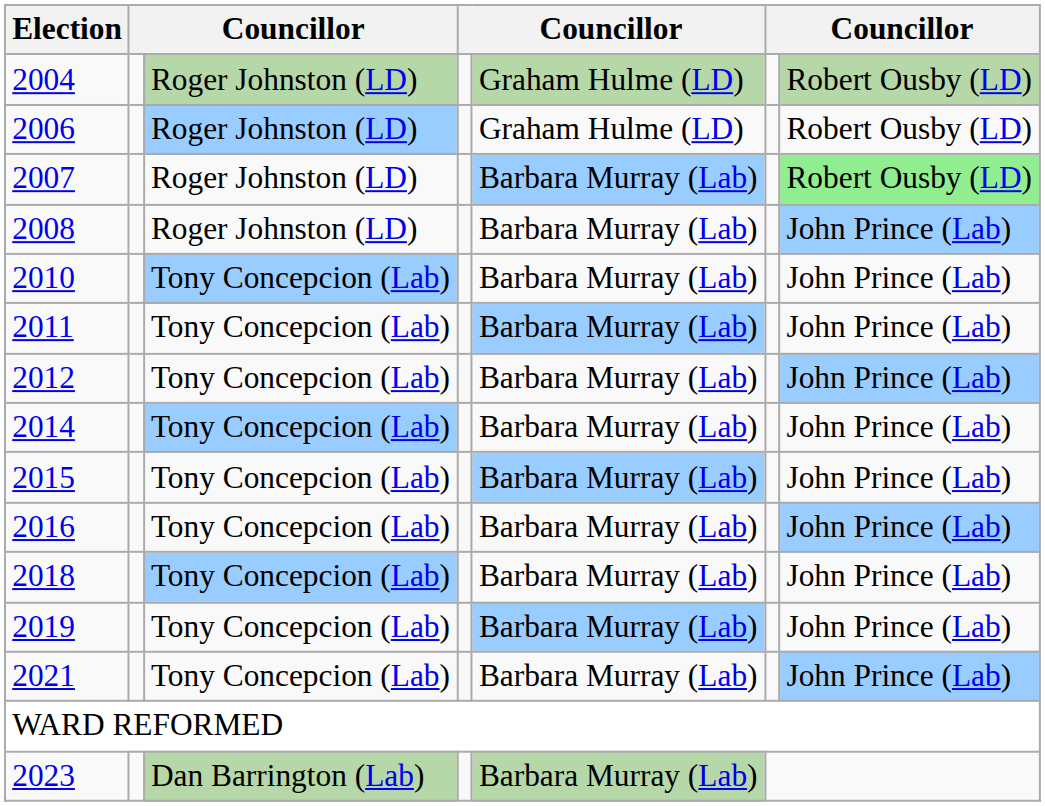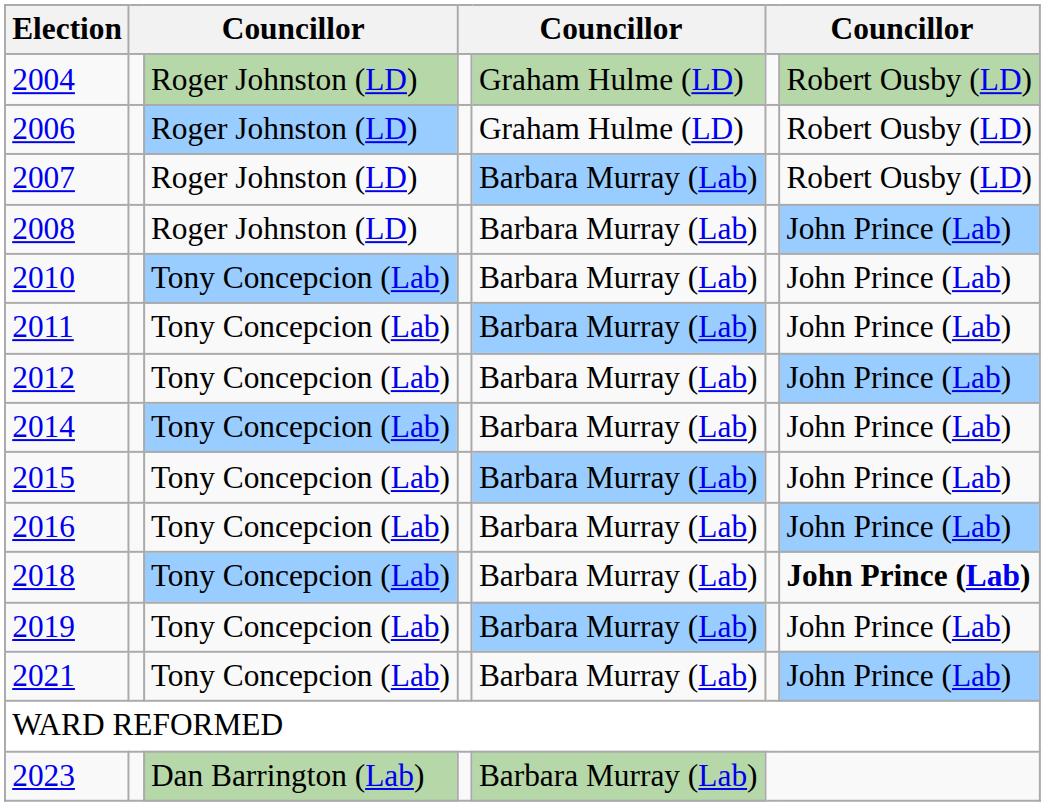(909, 178) lightgreen background -> (909, 178) no background
(899, 576) normal -> (908, 576) bold
